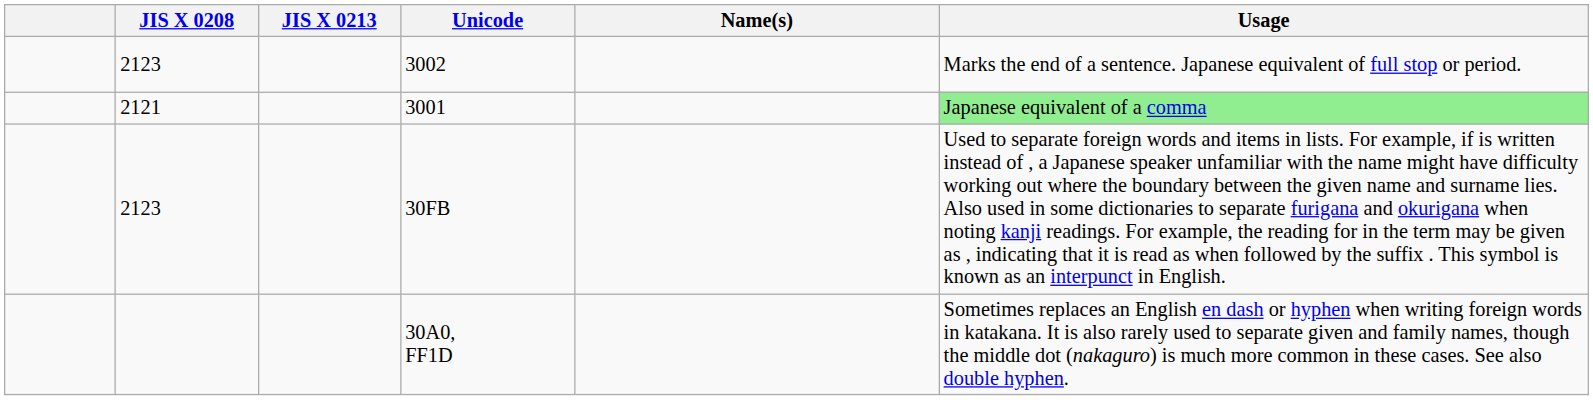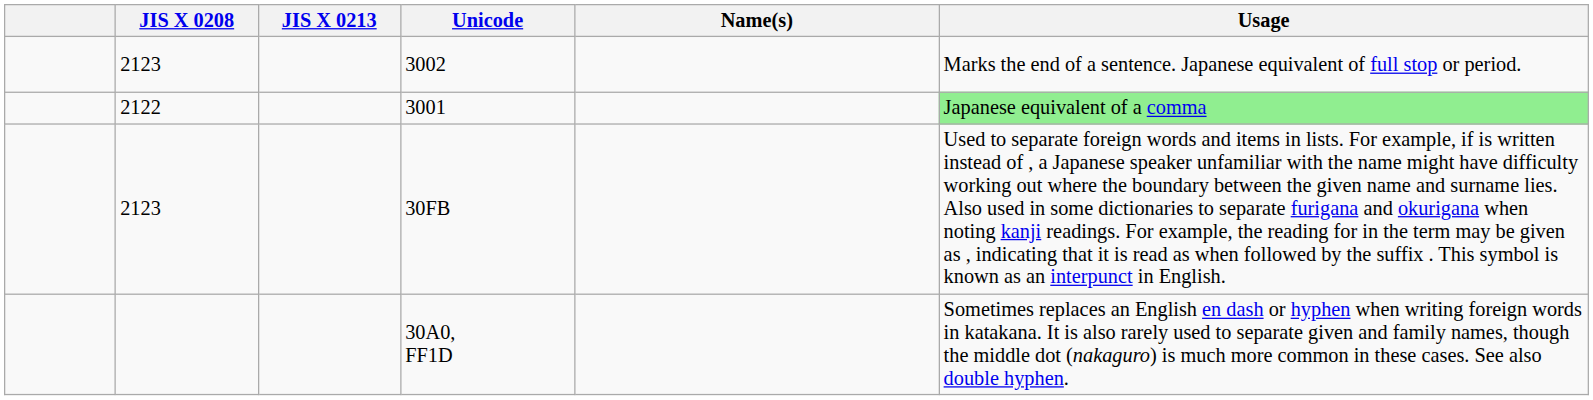(140, 107) 2121 -> (140, 107) 2122
